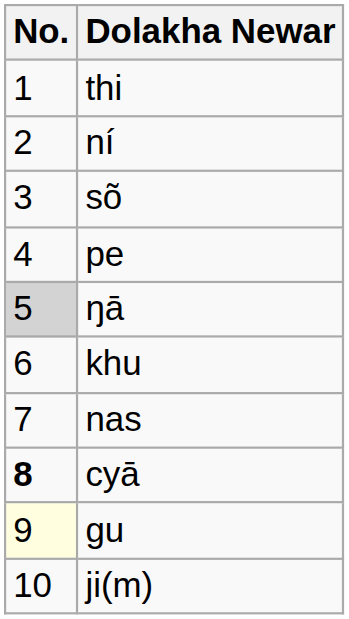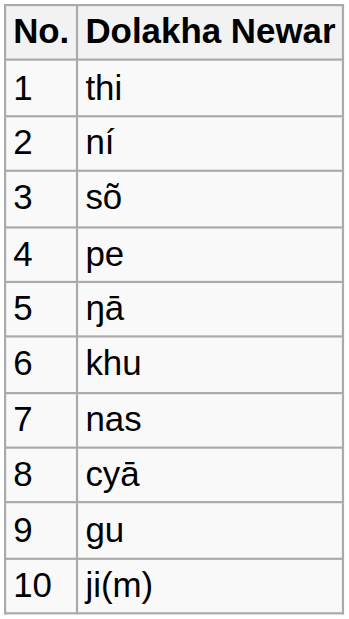(23, 308) lightgrey background -> (23, 308) no background
(23, 474) bold -> (23, 474) normal
(23, 530) lightyellow background -> (23, 530) no background
